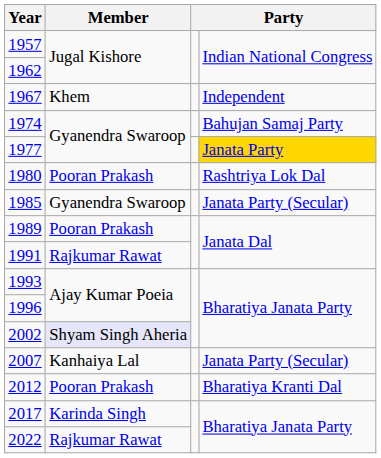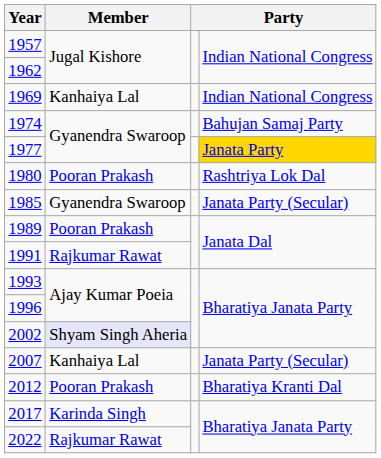- row: (25, 96)
+ row: (25, 96)
